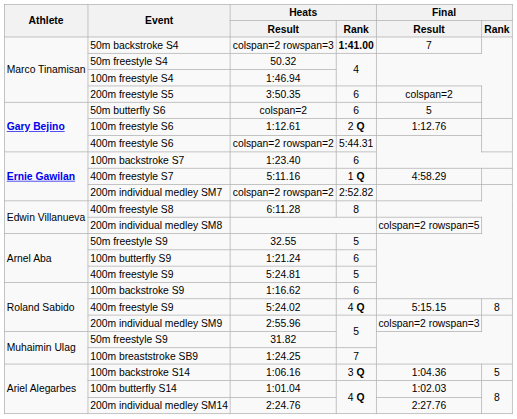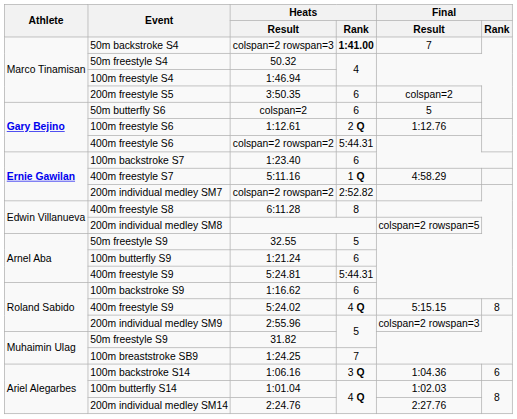(356, 275) 5 -> (356, 275) 5:44.31
(497, 373) 5 -> (497, 373) 6
